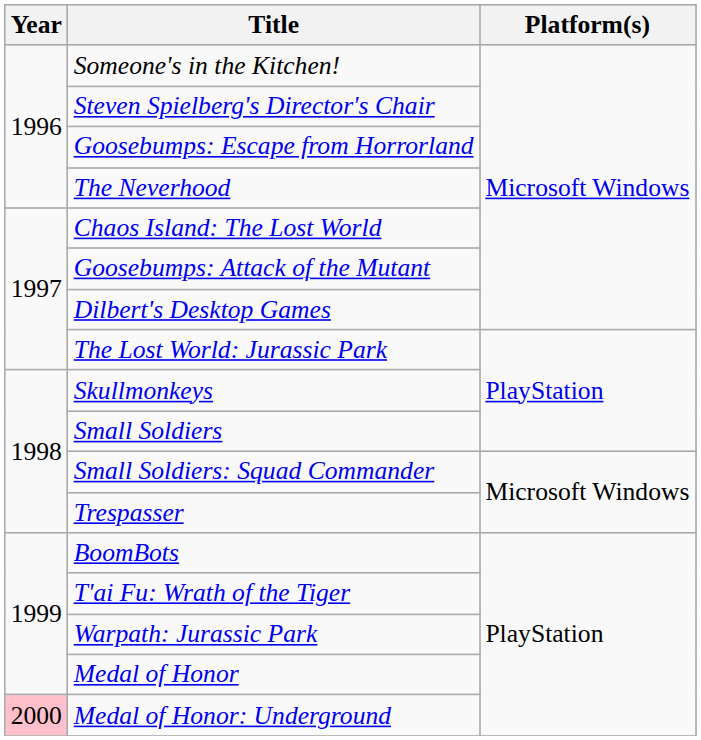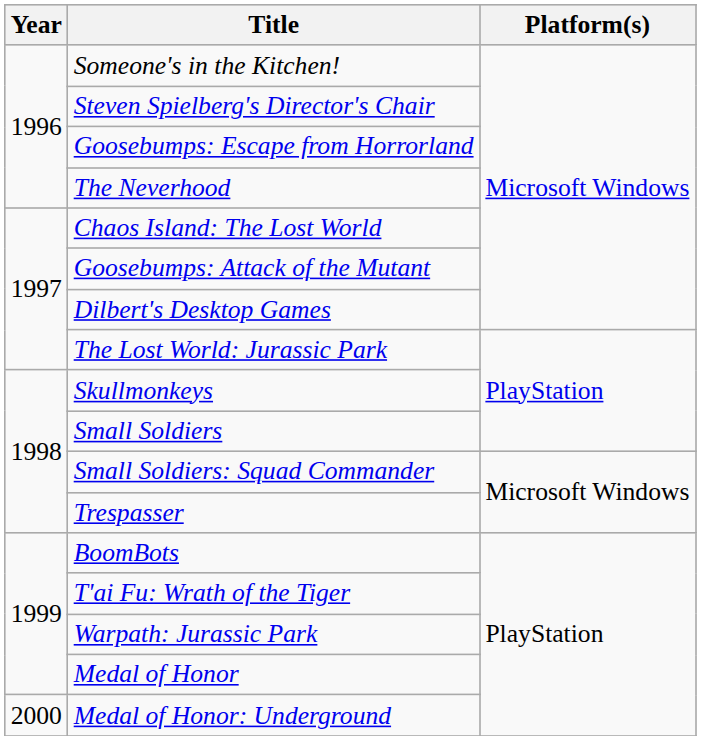(36, 715) pink background -> (36, 715) no background
